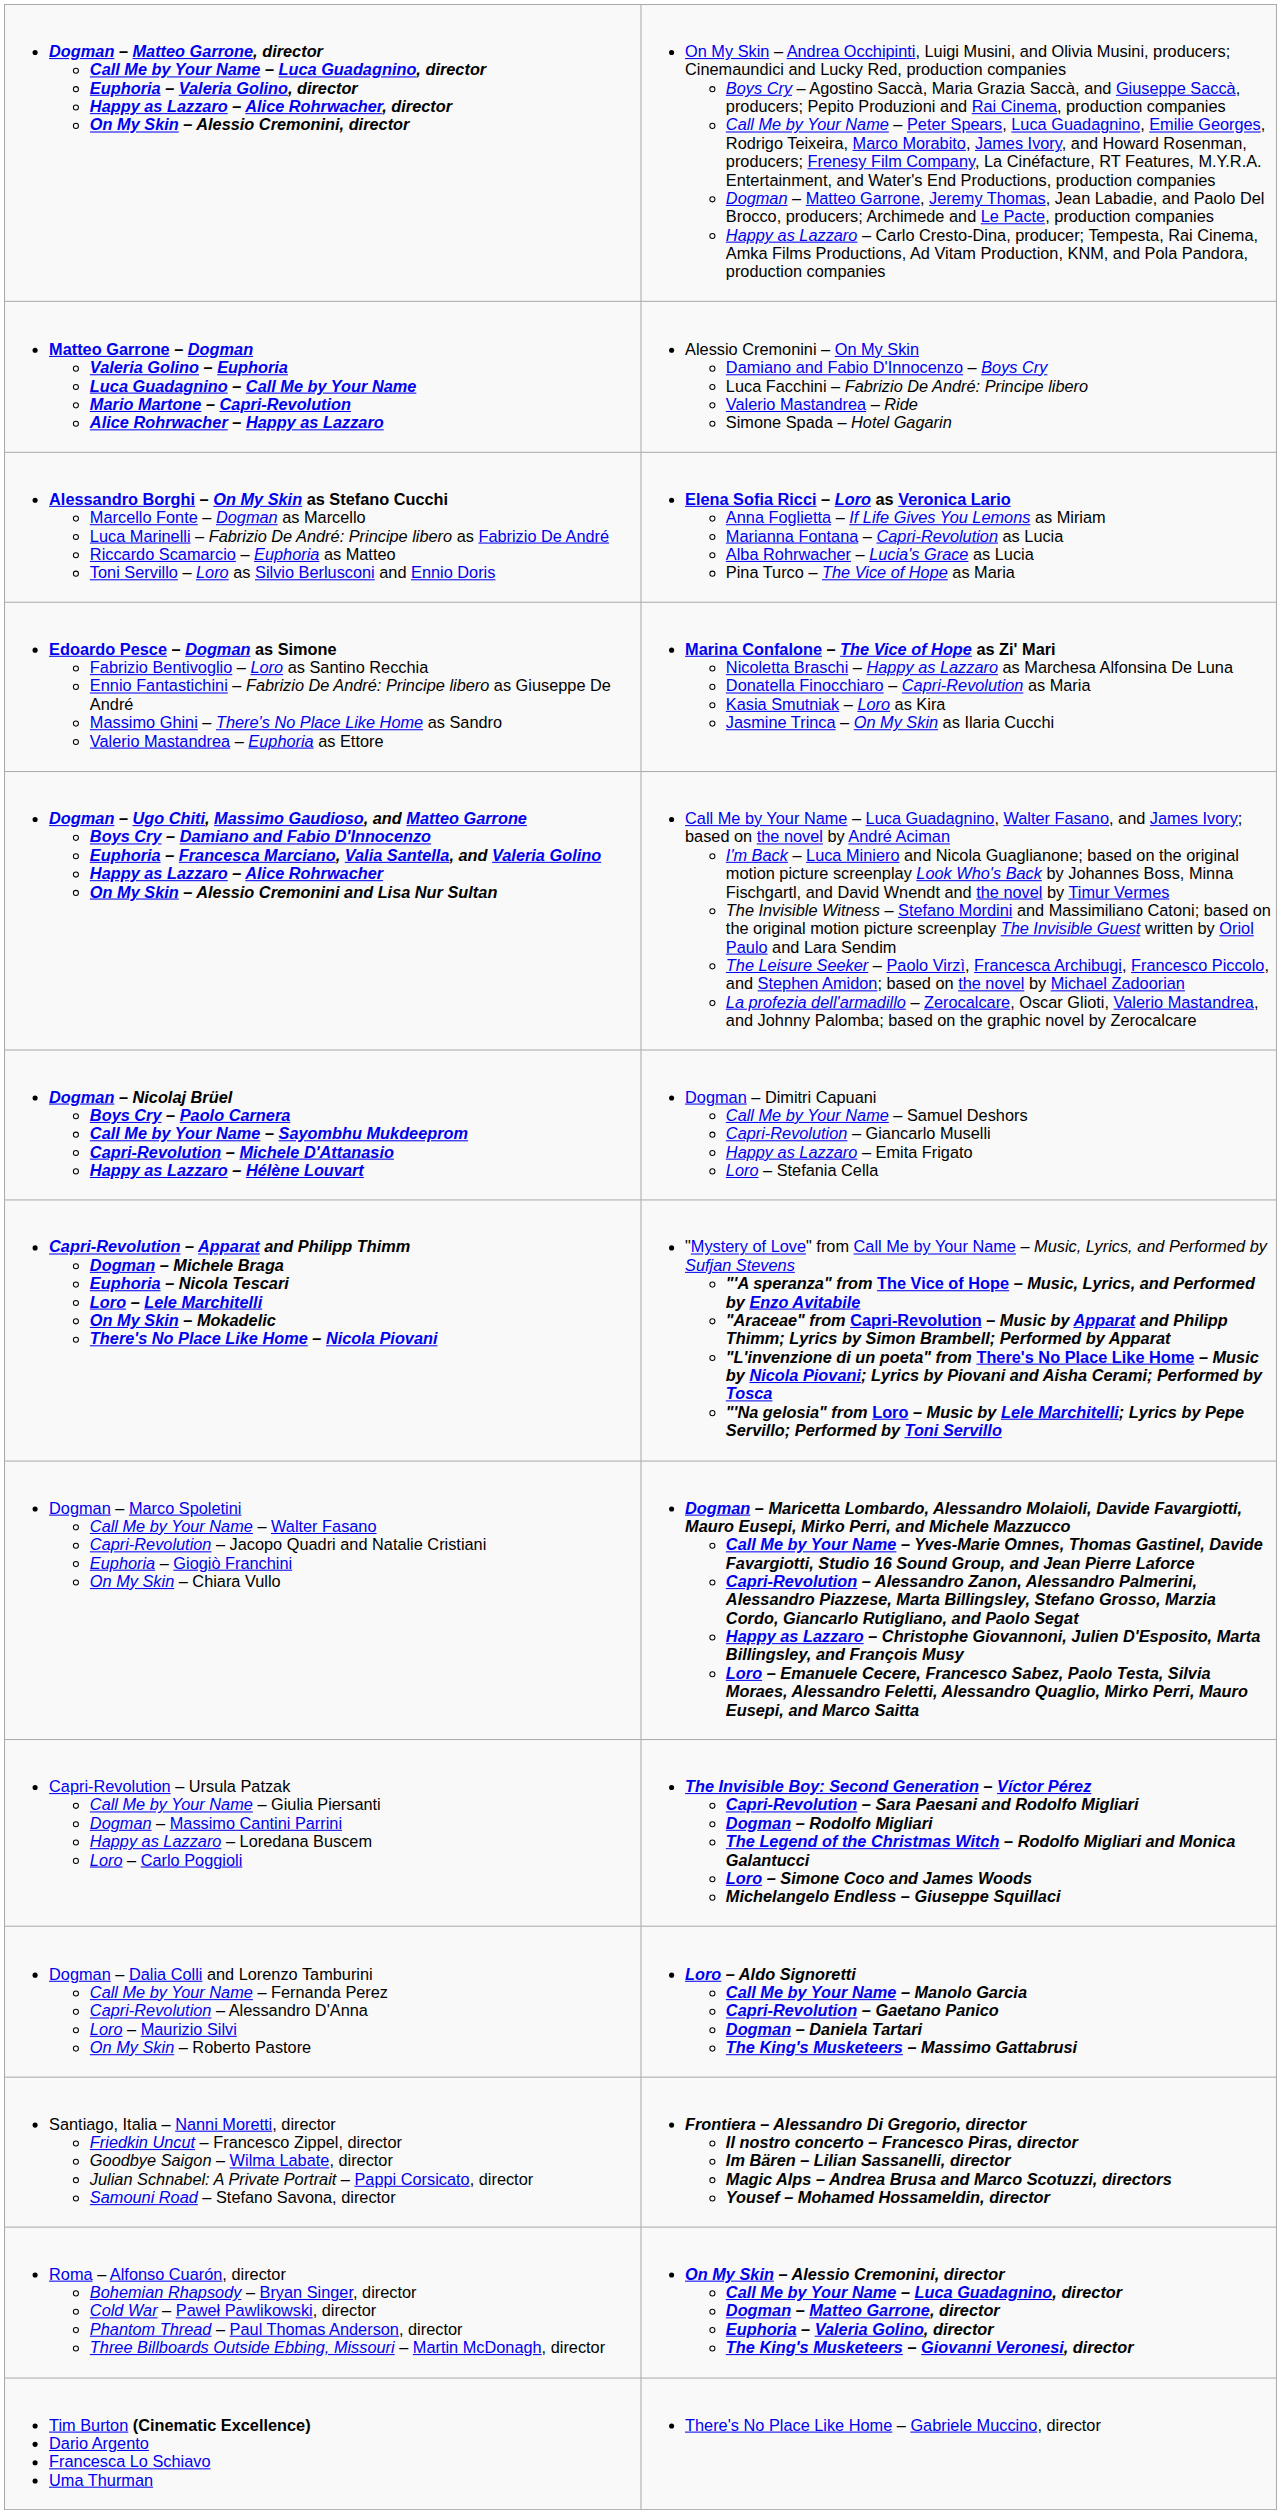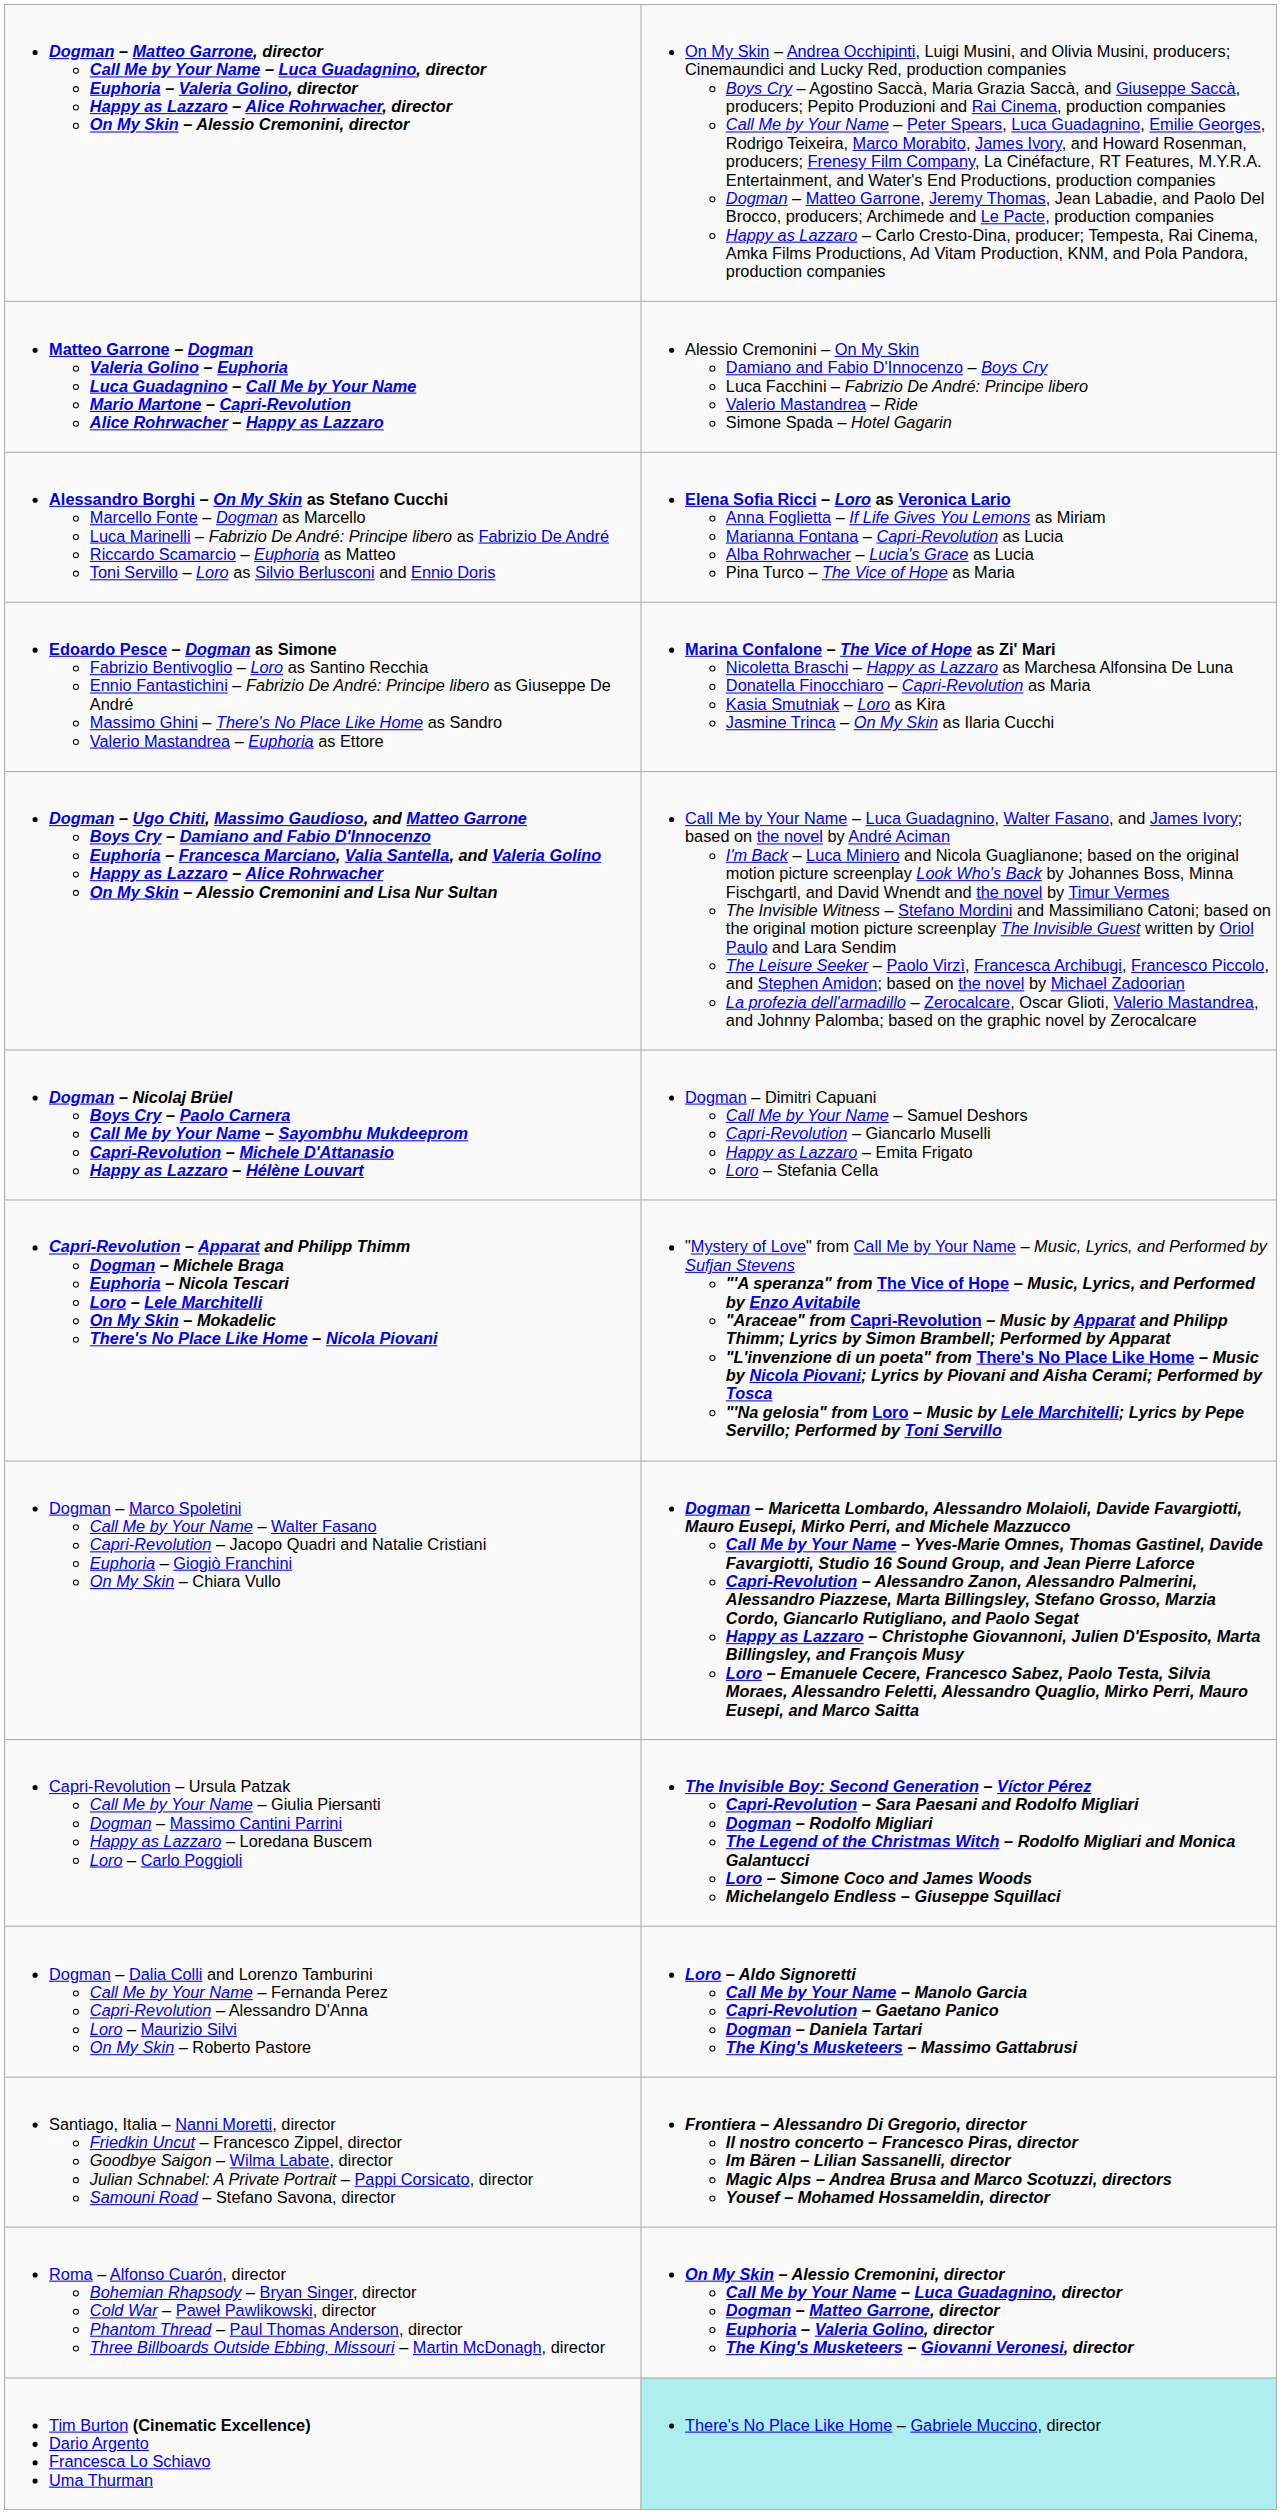(958, 2425) no background -> (958, 2425) paleturquoise background
